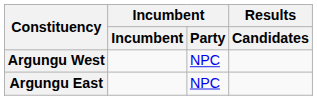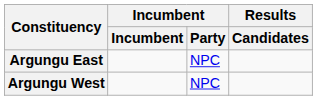rows swapped: (56, 83) <-> (56, 60)
